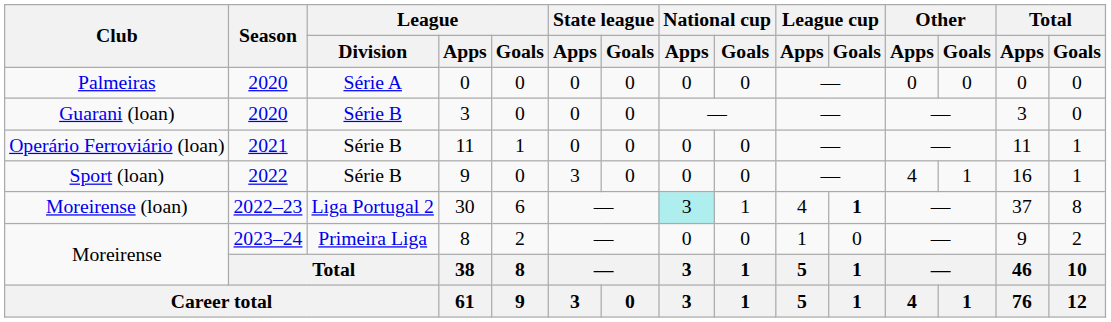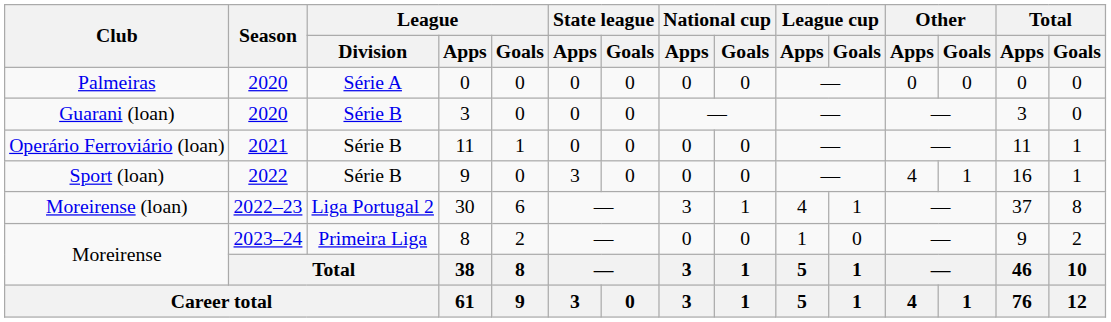(687, 207) paleturquoise background -> (687, 207) no background
(857, 207) bold -> (857, 207) normal
